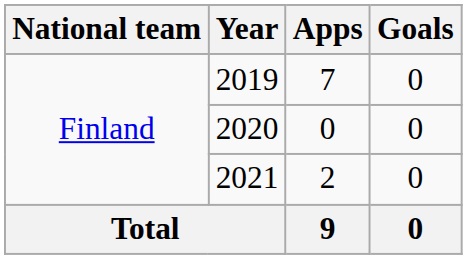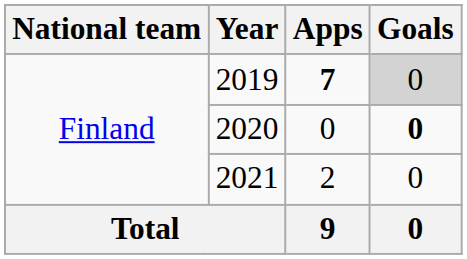(328, 79) normal -> (328, 79) bold
(415, 79) no background -> (415, 79) lightgrey background
(415, 128) normal -> (415, 128) bold
